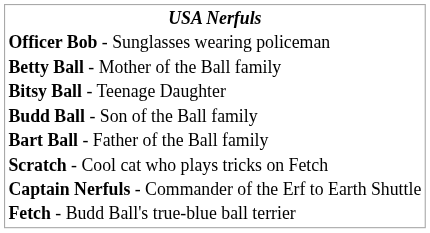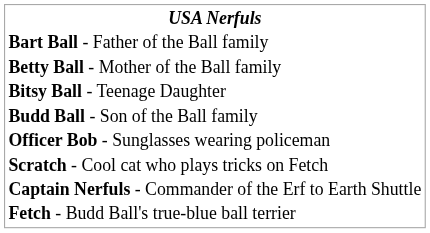(169, 42) Officer Bob - Sunglasses wearing policeman -> (138, 42) Bart Ball - Father of the Ball family
(138, 140) Bart Ball - Father of the Ball family -> (169, 140) Officer Bob - Sunglasses wearing policeman
